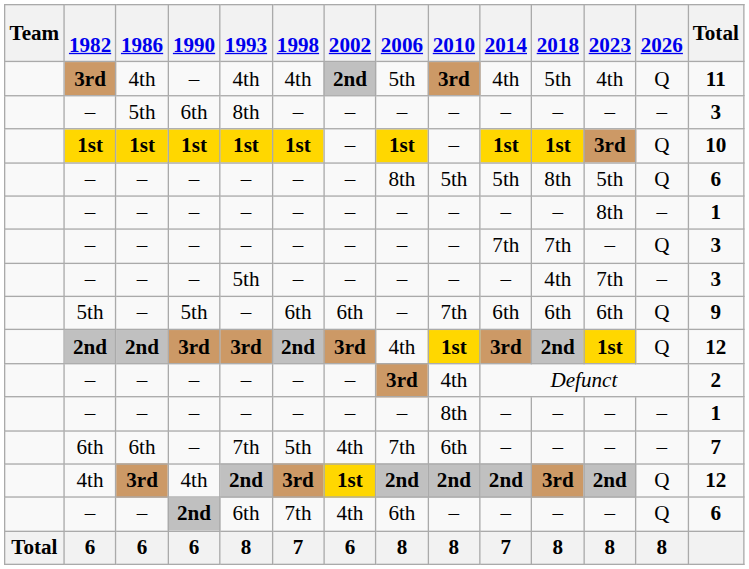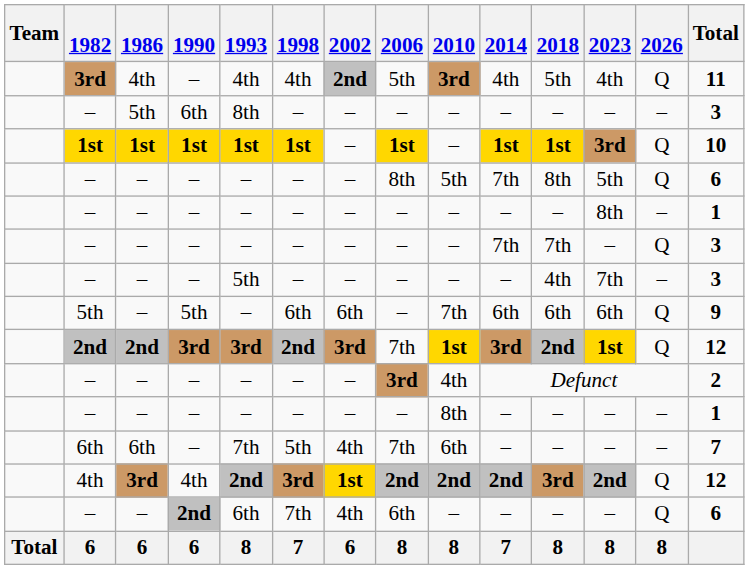(506, 178) 5th -> (506, 178) 7th
(402, 346) 4th -> (402, 346) 7th
